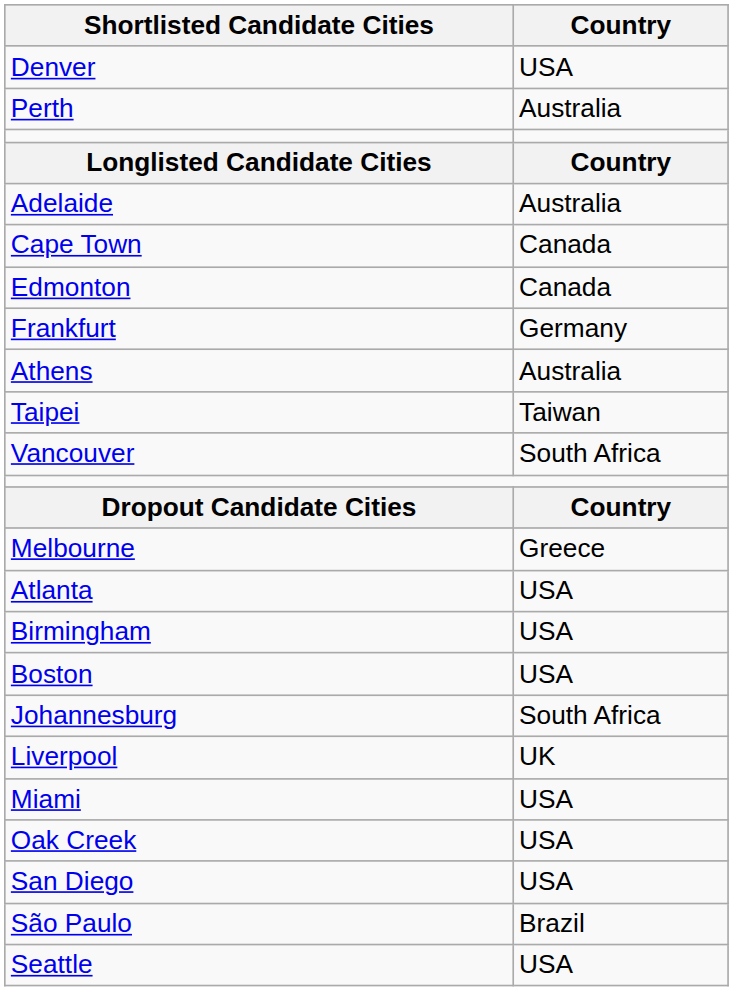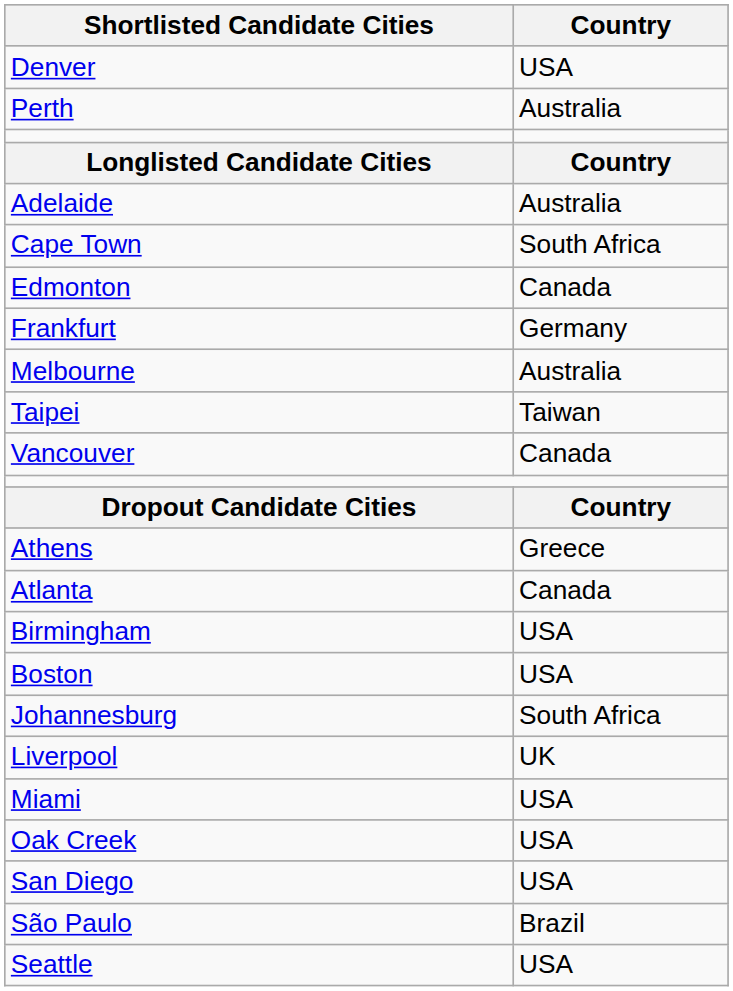(565, 245) Canada -> (590, 245) South Africa
(52, 370) Athens -> (73, 370) Melbourne
(590, 453) South Africa -> (565, 453) Canada
(73, 548) Melbourne -> (52, 548) Athens
(546, 590) USA -> (565, 590) Canada
